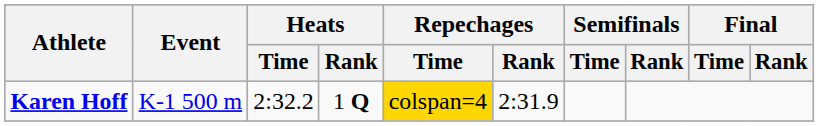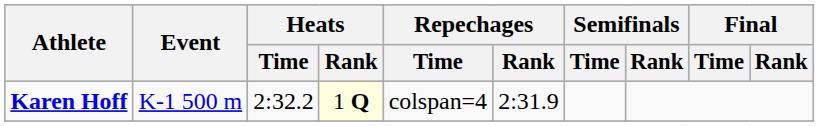(351, 101) no background -> (351, 101) lightyellow background
(438, 101) gold background -> (438, 101) no background
